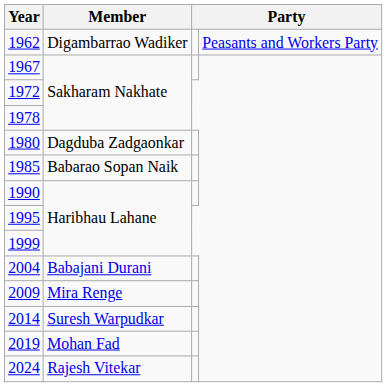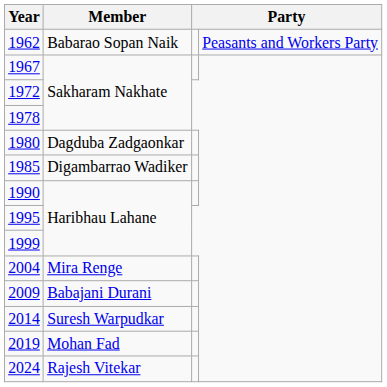(117, 42) Digambarrao Wadiker -> (113, 42) Babarao Sopan Naik
(113, 167) Babarao Sopan Naik -> (117, 167) Digambarrao Wadiker
(99, 268) Babajani Durani -> (85, 268) Mira Renge
(85, 293) Mira Renge -> (99, 293) Babajani Durani
